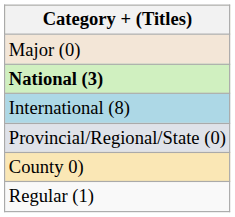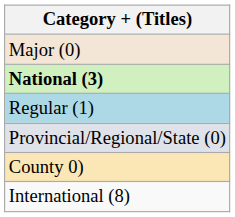(69, 108) International (8) -> (51, 108) Regular (1)
(51, 196) Regular (1) -> (69, 196) International (8)
